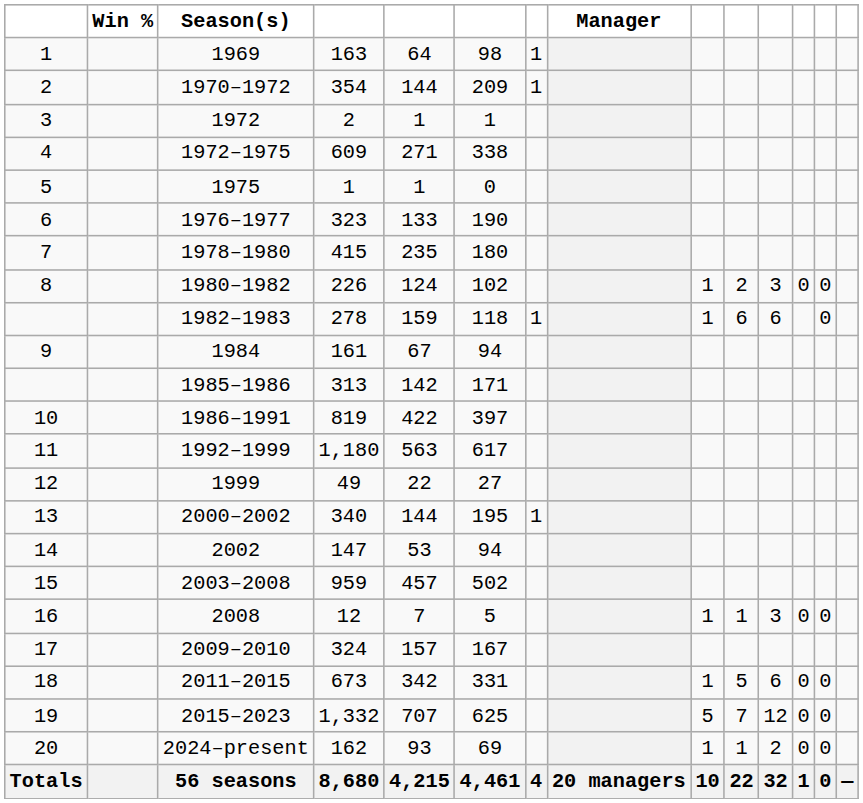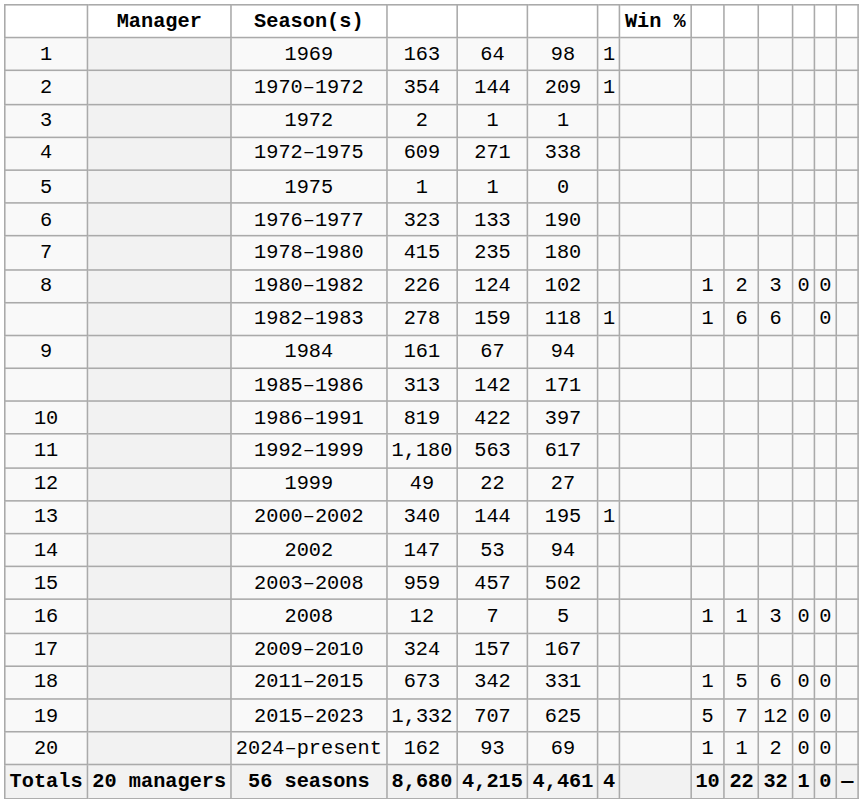columns swapped: (619, 21) <-> (123, 21)
